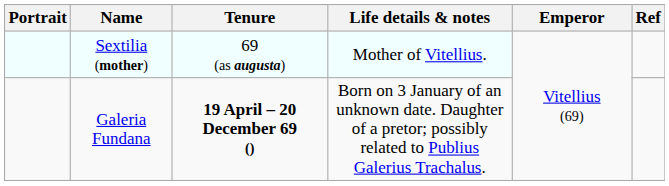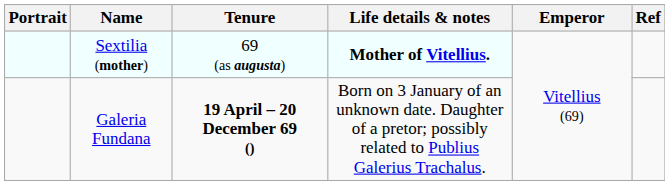(420, 54) normal -> (420, 54) bold
